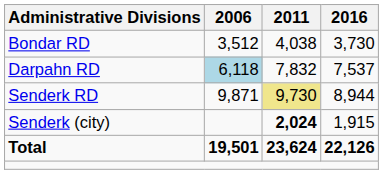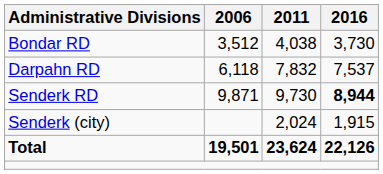(239, 69) lightblue background -> (239, 69) no background
(296, 95) khaki background -> (296, 95) no background
(354, 95) normal -> (354, 95) bold
(296, 122) bold -> (296, 122) normal
